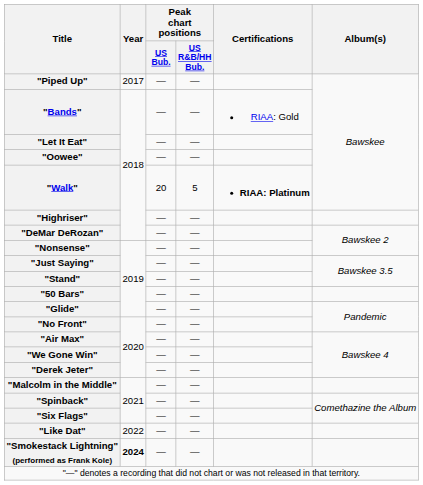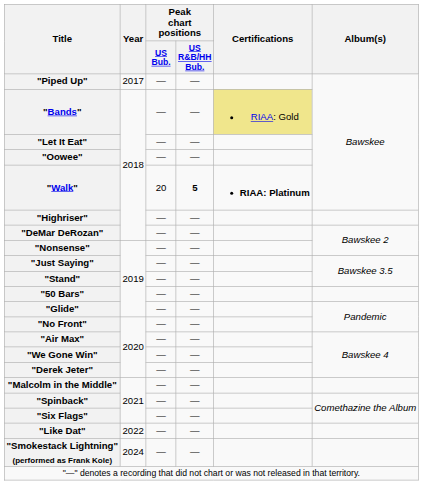(263, 117) no background -> (263, 117) khaki background
(195, 187) normal -> (195, 187) bold
(133, 452) bold -> (133, 452) normal
